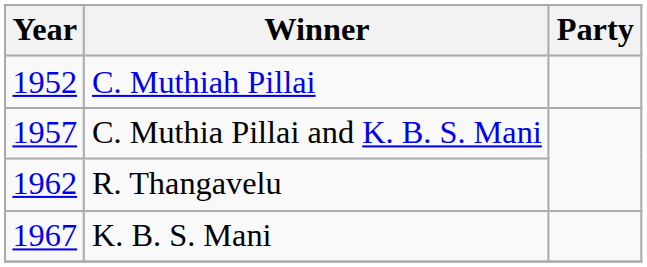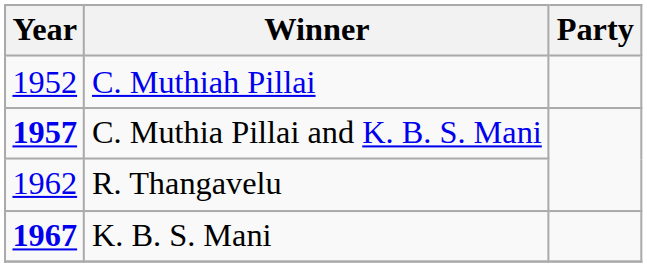(45, 132) normal -> (45, 132) bold
(45, 235) normal -> (45, 235) bold
